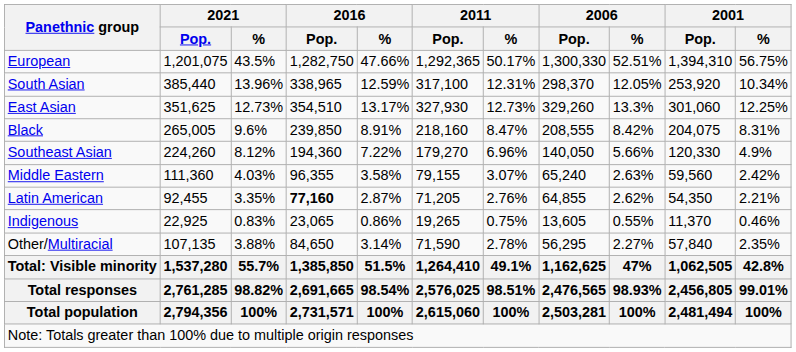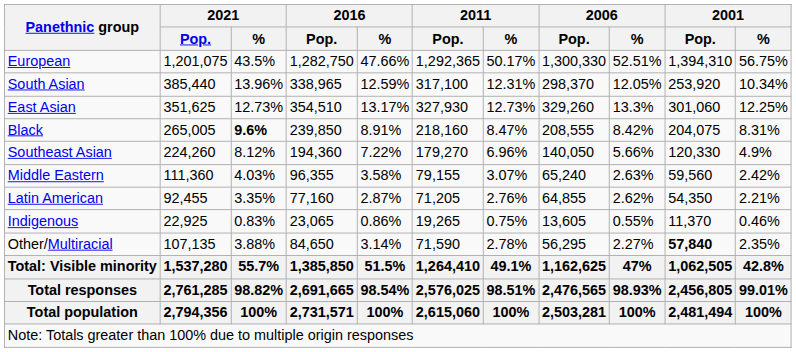(251, 130) normal -> (251, 130) bold
(312, 198) bold -> (312, 198) normal
(690, 244) normal -> (690, 244) bold
